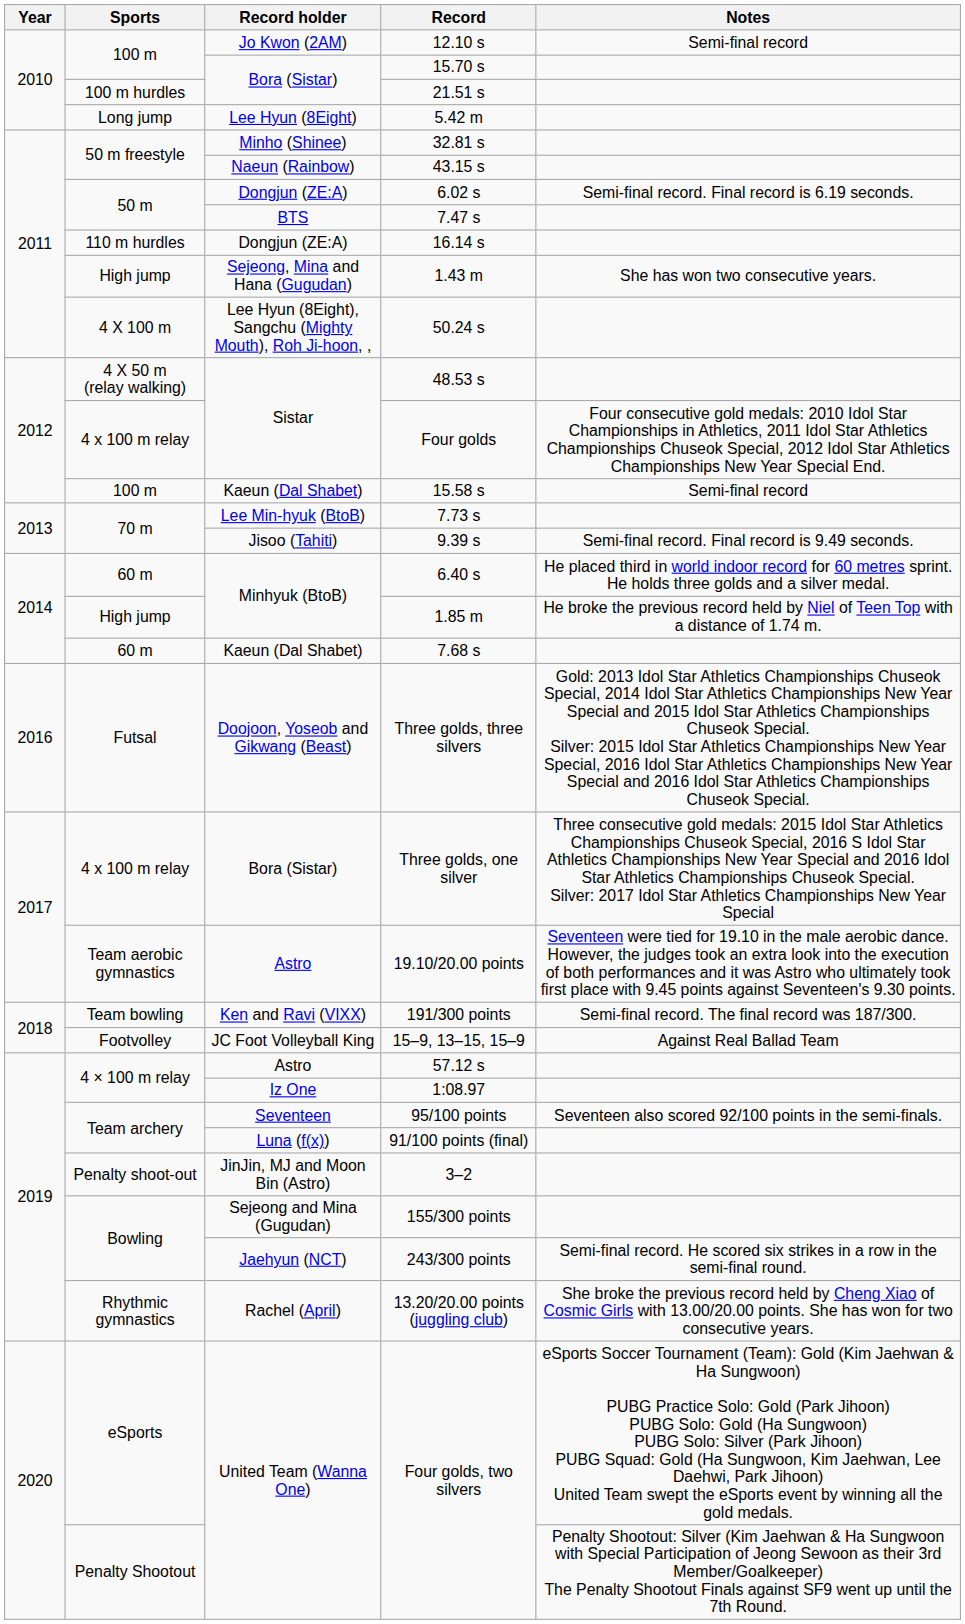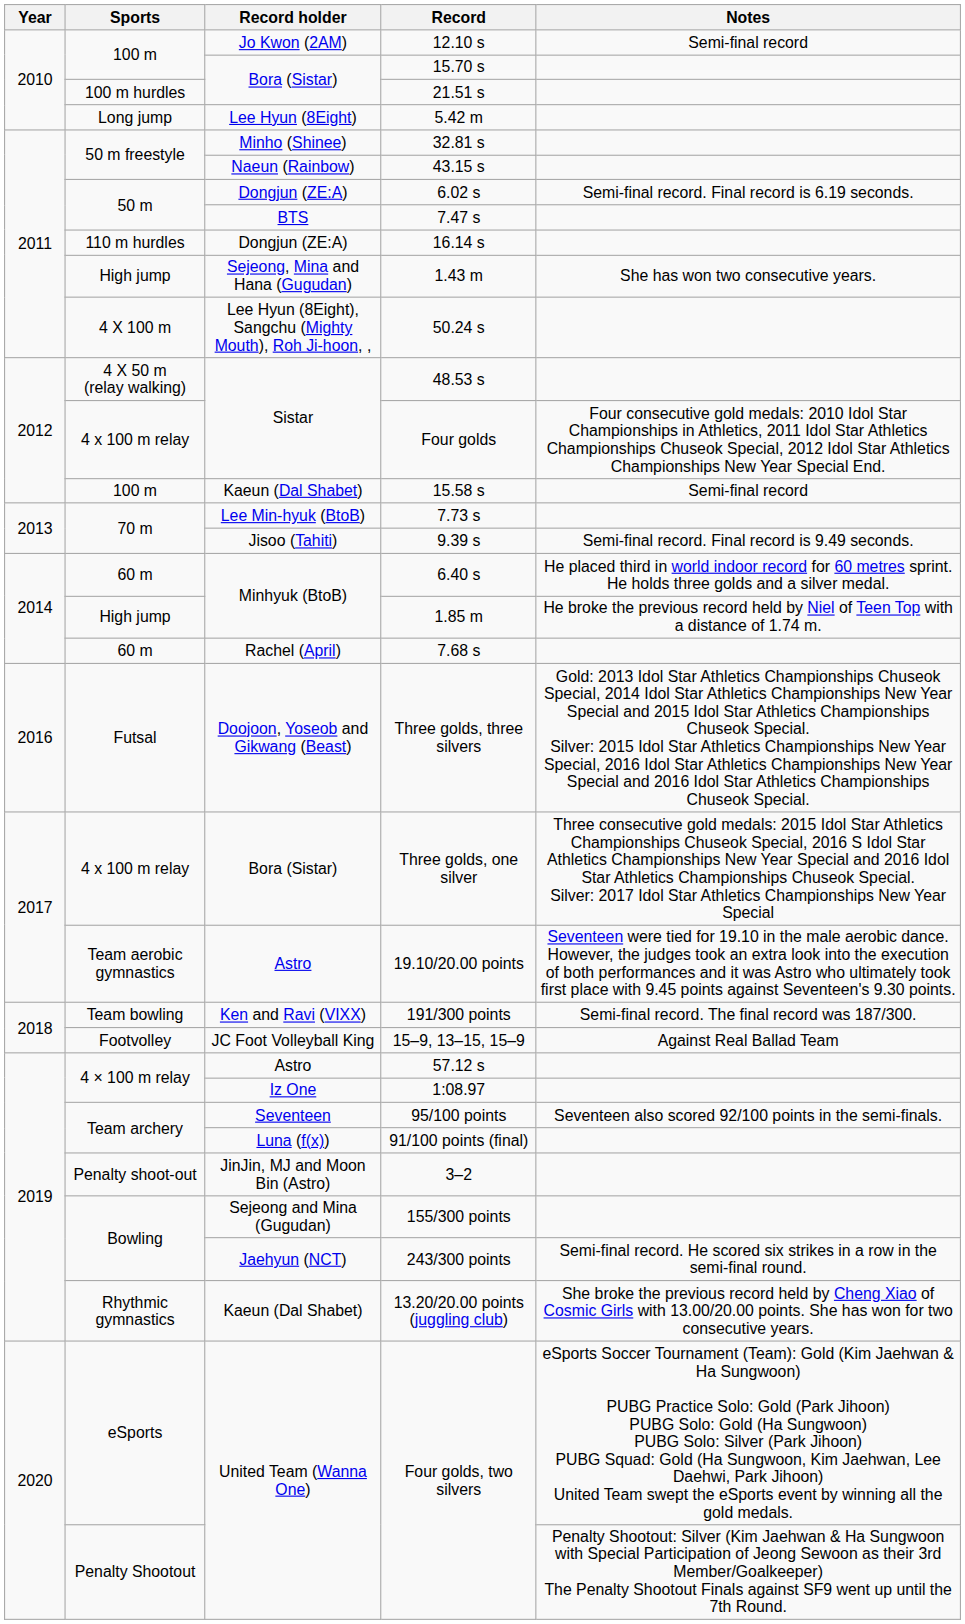(293, 651) Kaeun (Dal Shabet) -> (293, 651) Rachel (April)
(293, 1311) Rachel (April) -> (293, 1311) Kaeun (Dal Shabet)
